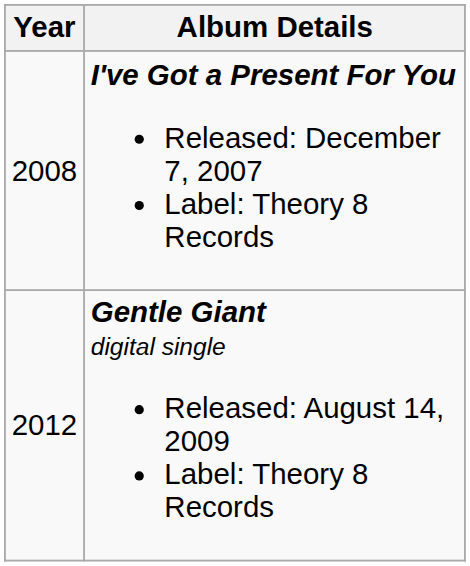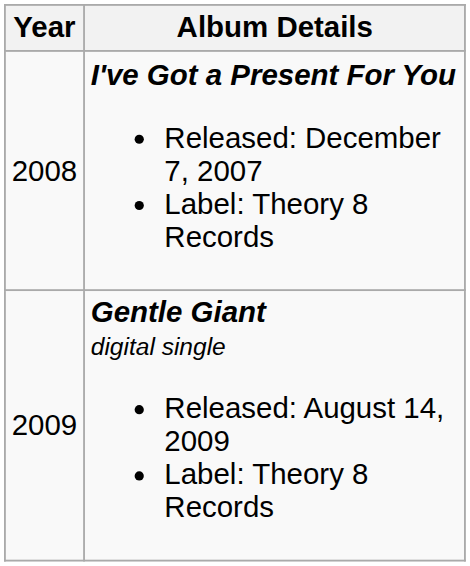(44, 424) 2012 -> (44, 424) 2009
